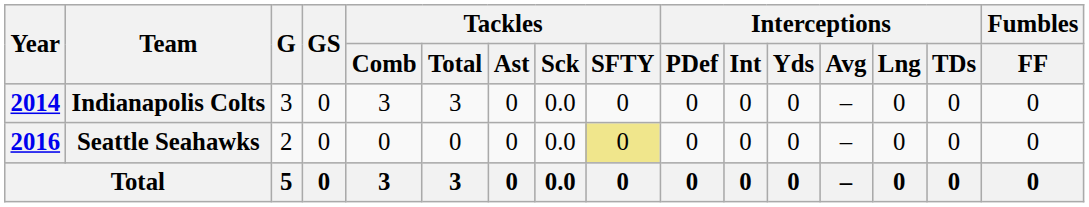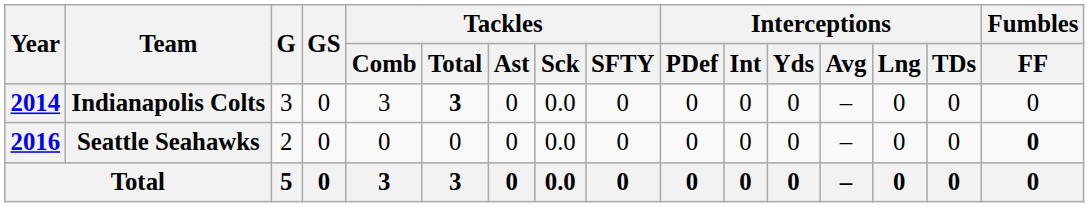(455, 102) normal -> (455, 102) bold
(623, 142) khaki background -> (623, 142) no background
(1033, 142) normal -> (1033, 142) bold
